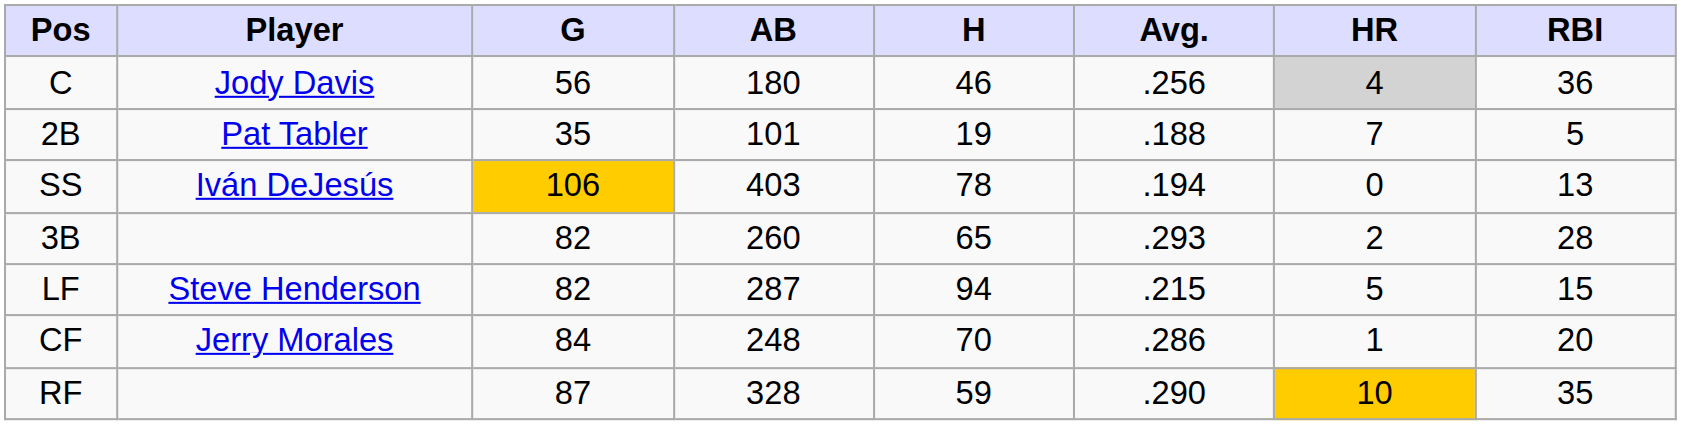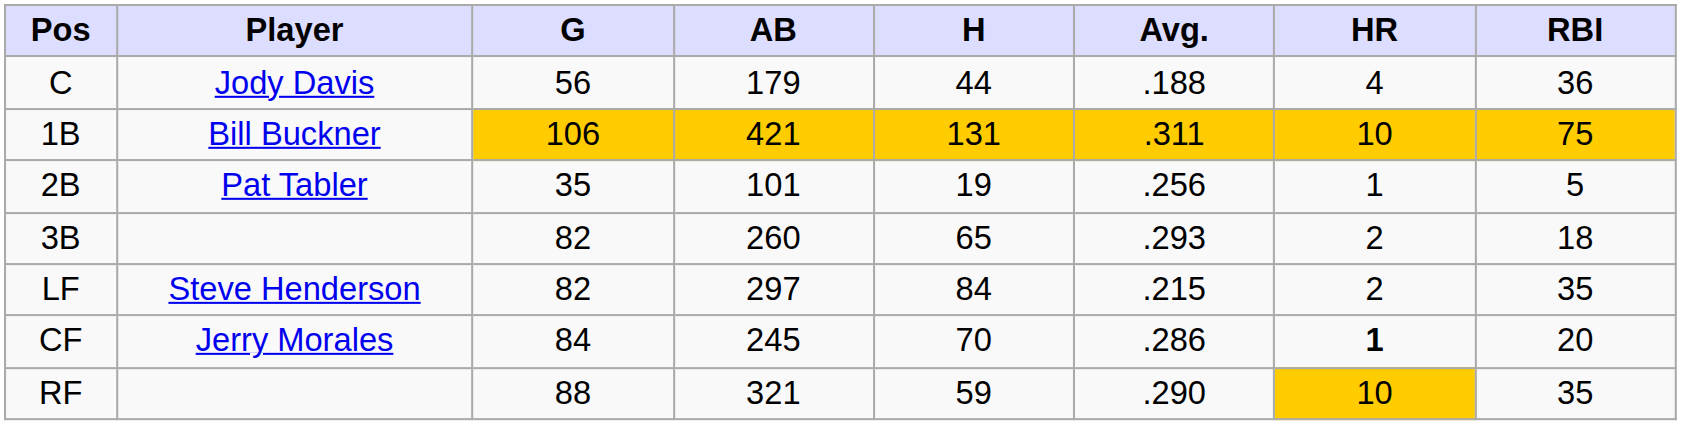(773, 82) 180 -> (773, 82) 179
(974, 82) 46 -> (974, 82) 44
(1174, 82) .256 -> (1174, 82) .188
(1375, 82) lightgrey background -> (1375, 82) no background
+ row: (61, 133)
(1174, 133) .188 -> (1174, 185) .256
(1375, 133) 7 -> (1375, 185) 1
- row: (61, 185)
(1575, 237) 28 -> (1575, 237) 18
(773, 289) 287 -> (773, 289) 297
(974, 289) 94 -> (974, 289) 84
(1375, 289) 5 -> (1375, 289) 2
(1575, 289) 15 -> (1575, 289) 35
(773, 340) 248 -> (773, 340) 245
(1375, 340) normal -> (1375, 340) bold
(573, 392) 87 -> (573, 392) 88
(773, 392) 328 -> (773, 392) 321
